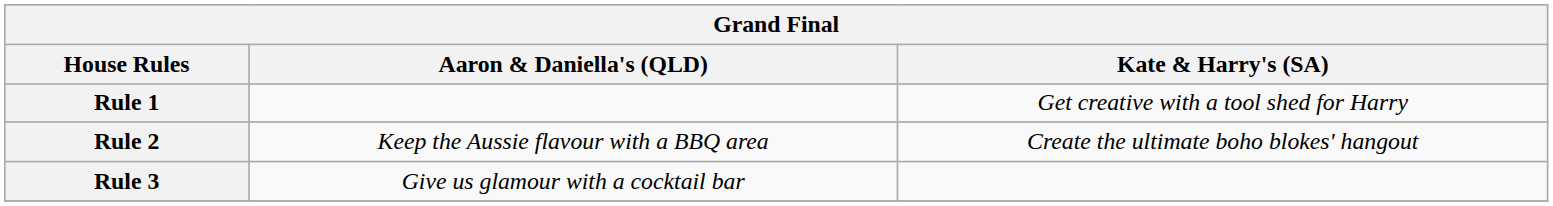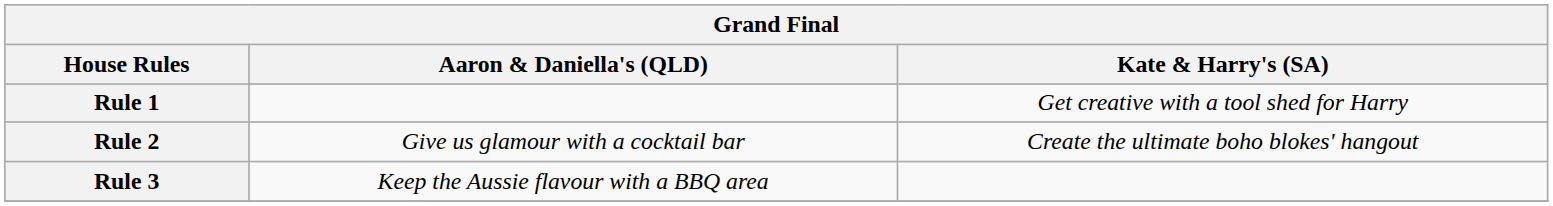(573, 142) Keep the Aussie flavour with a BBQ area -> (573, 142) Give us glamour with a cocktail bar
(573, 181) Give us glamour with a cocktail bar -> (573, 181) Keep the Aussie flavour with a BBQ area
